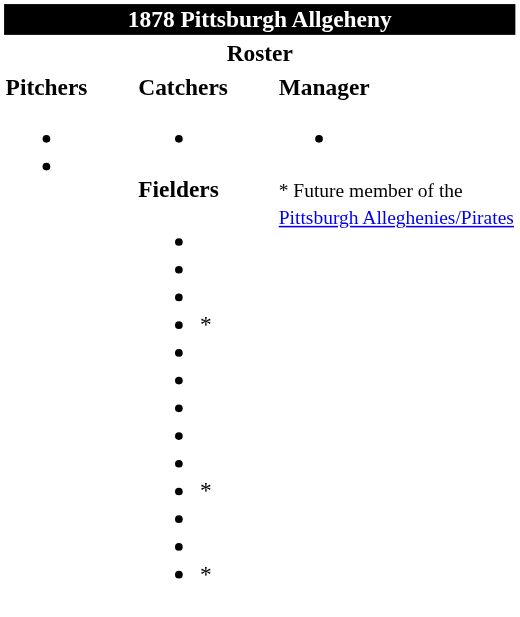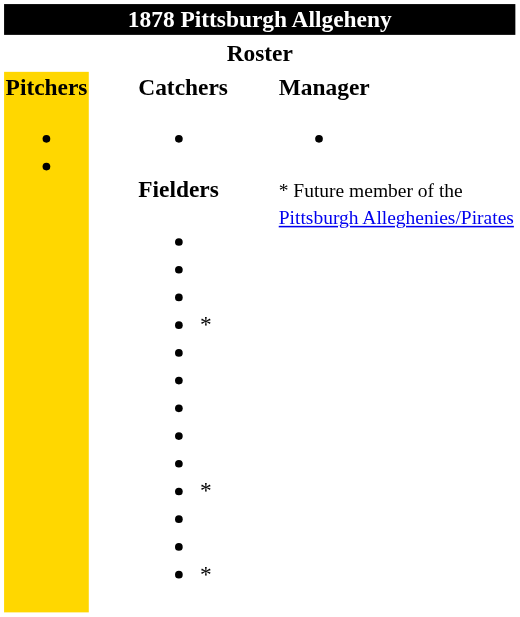(47, 127) no background -> (47, 127) gold background
